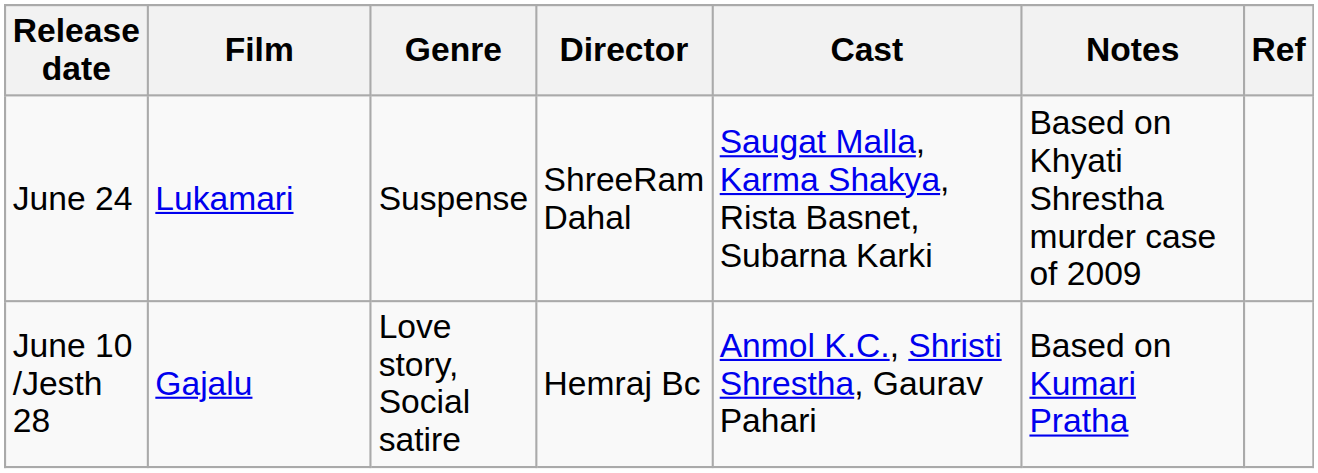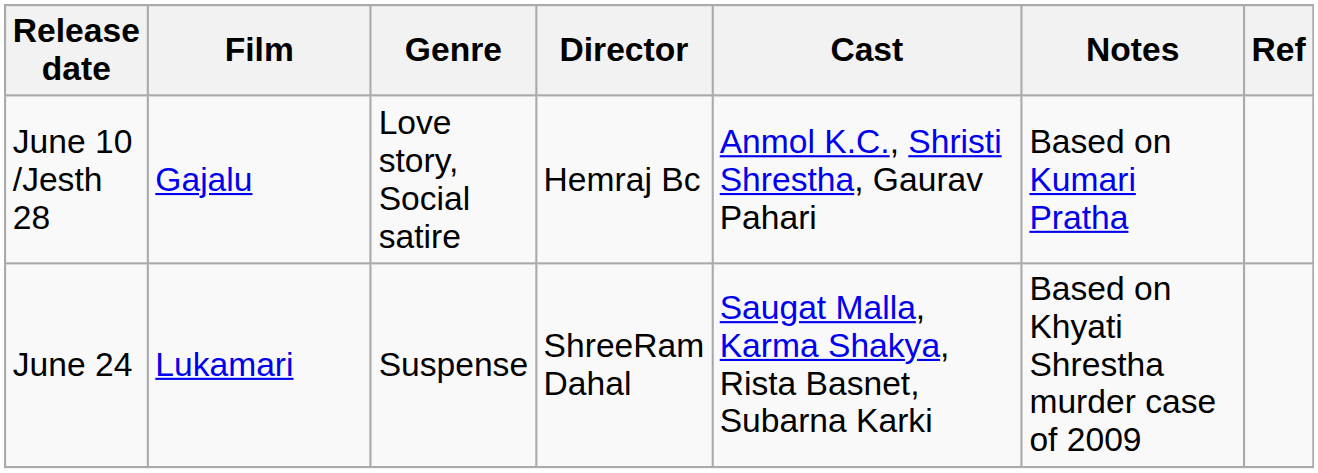rows swapped: (73, 383) <-> (73, 197)
